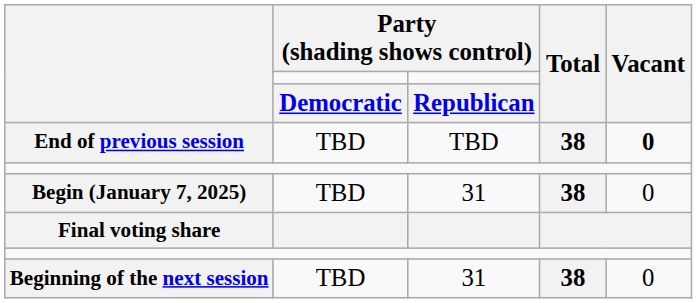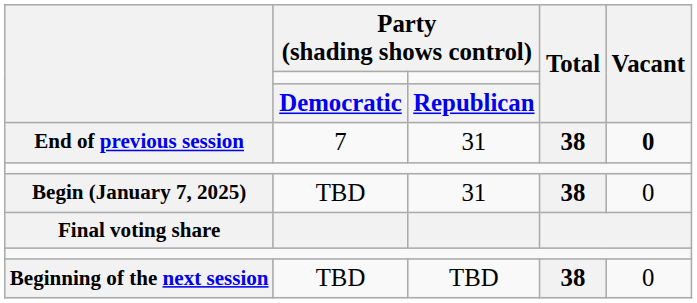(340, 142) TBD -> (340, 142) 7
(474, 142) TBD -> (474, 142) 31
(474, 278) 31 -> (474, 278) TBD
